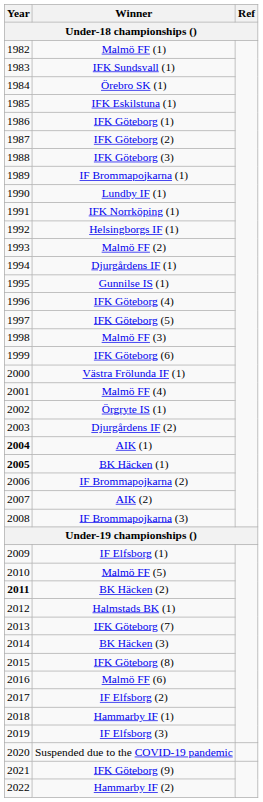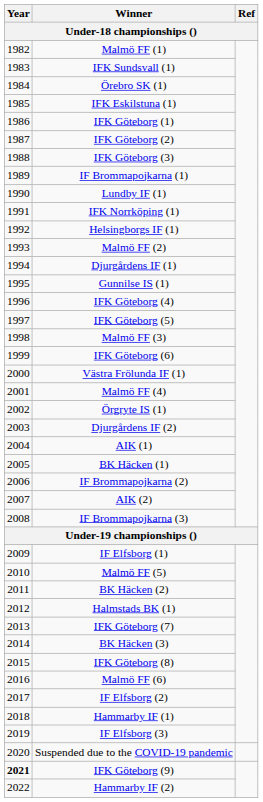(18, 445) bold -> (18, 445) normal
(18, 463) bold -> (18, 463) normal
(18, 590) bold -> (18, 590) normal
(18, 770) normal -> (18, 770) bold
